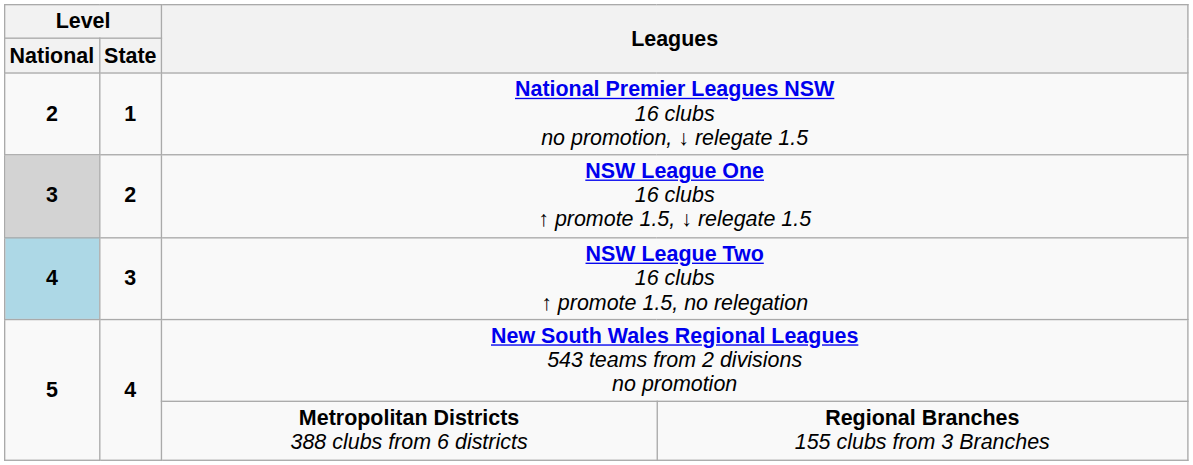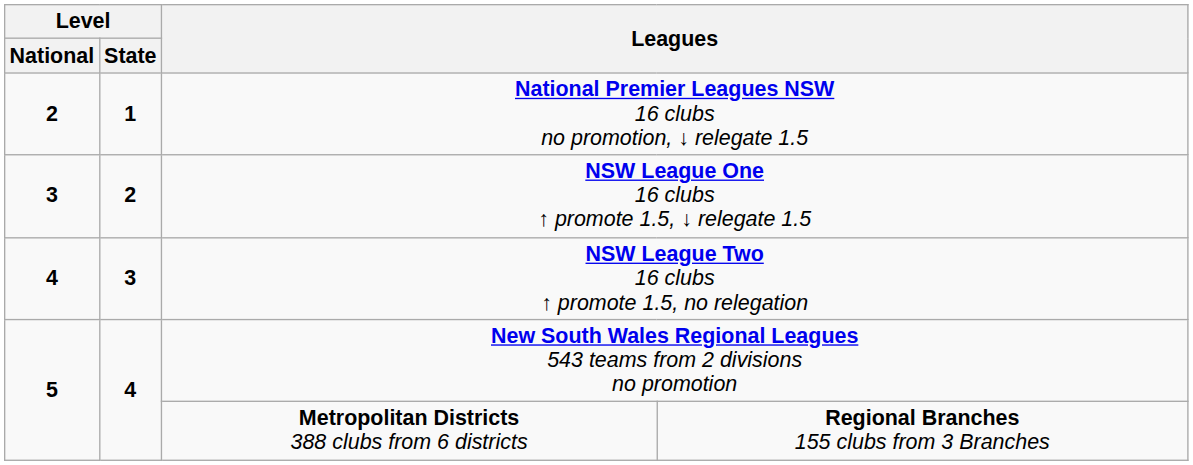(52, 195) lightgrey background -> (52, 195) no background
(52, 278) lightblue background -> (52, 278) no background
